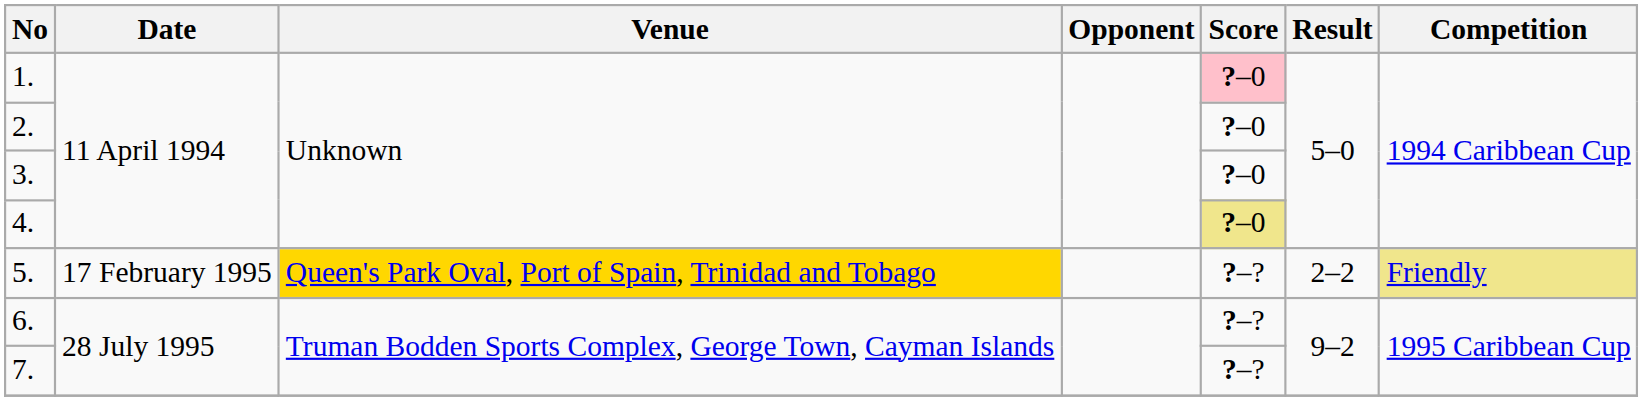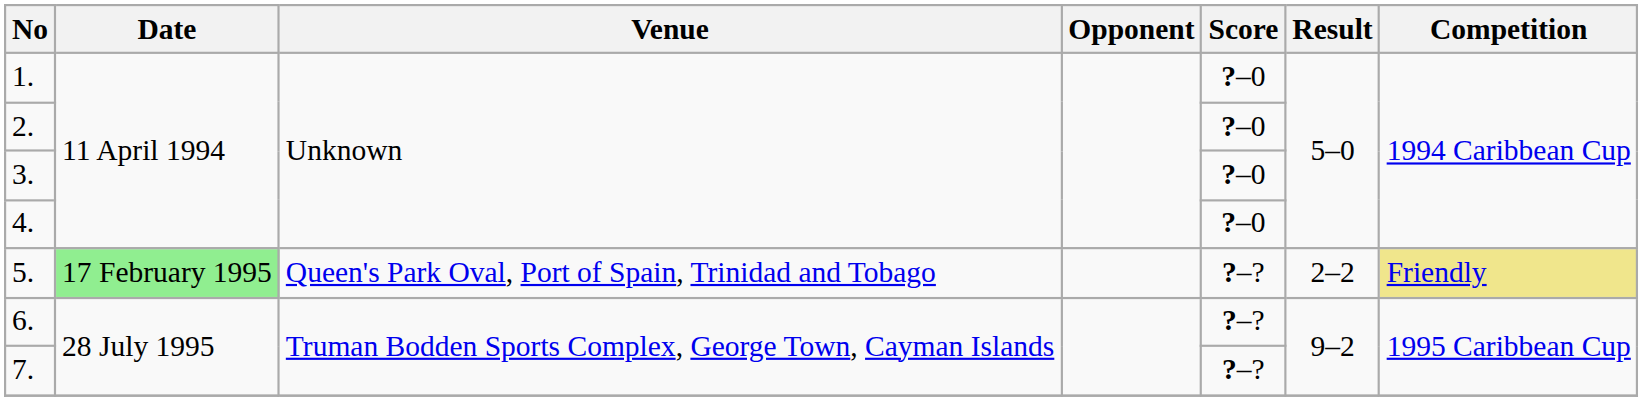(1243, 77) pink background -> (1243, 77) no background
(1243, 223) khaki background -> (1243, 223) no background
(167, 271) no background -> (167, 271) lightgreen background
(611, 271) gold background -> (611, 271) no background
